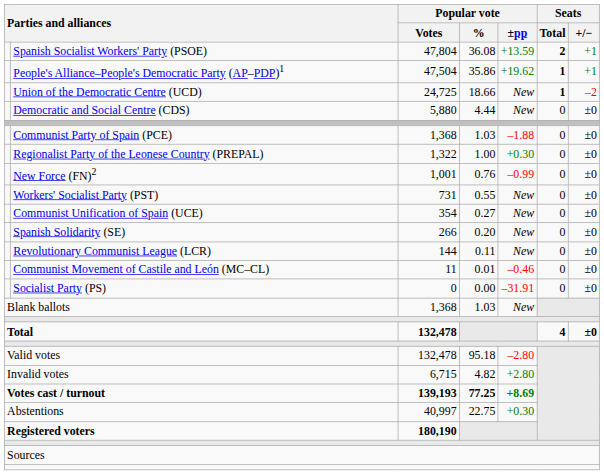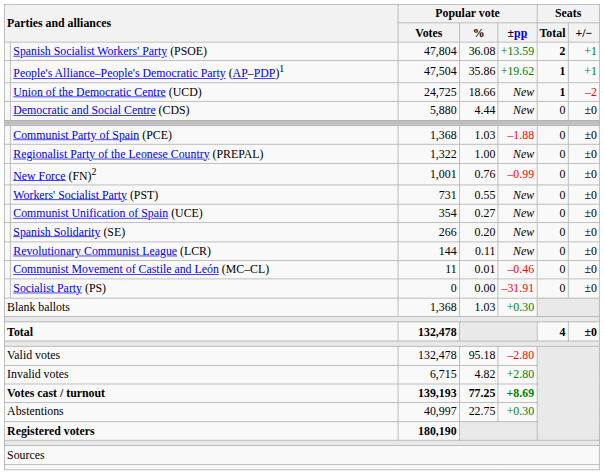(520, 153) +0.30 -> (524, 153) New
(524, 307) New -> (520, 307) +0.30
